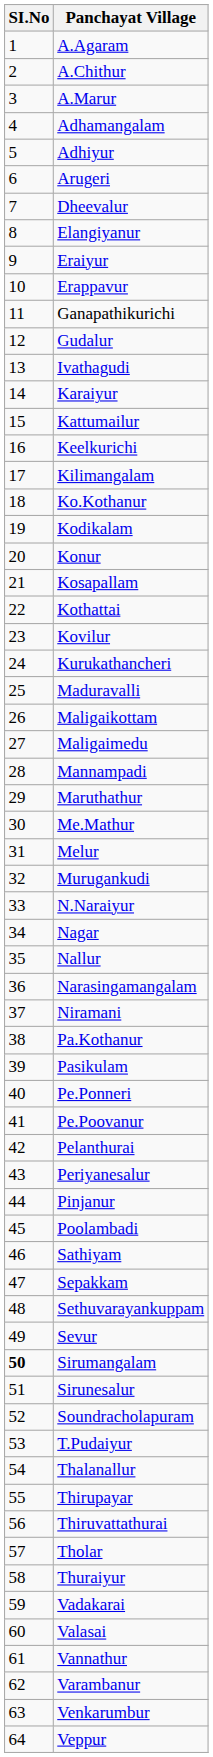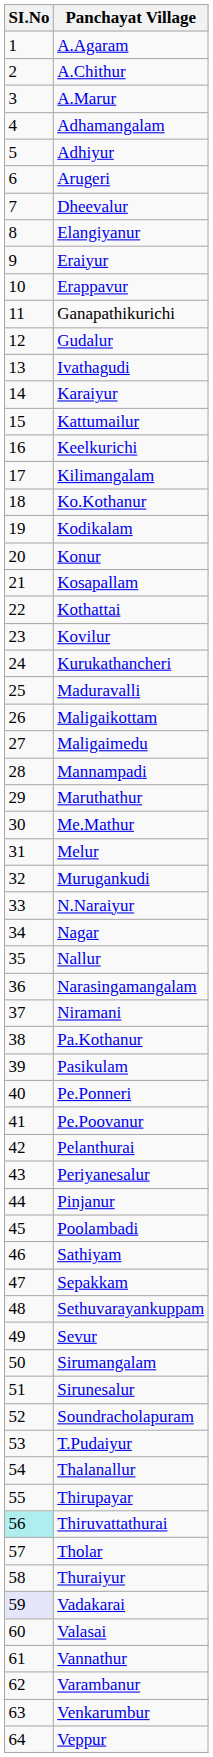(17, 1362) bold -> (17, 1362) normal
(17, 1524) no background -> (17, 1524) paleturquoise background
(17, 1604) no background -> (17, 1604) lavender background
